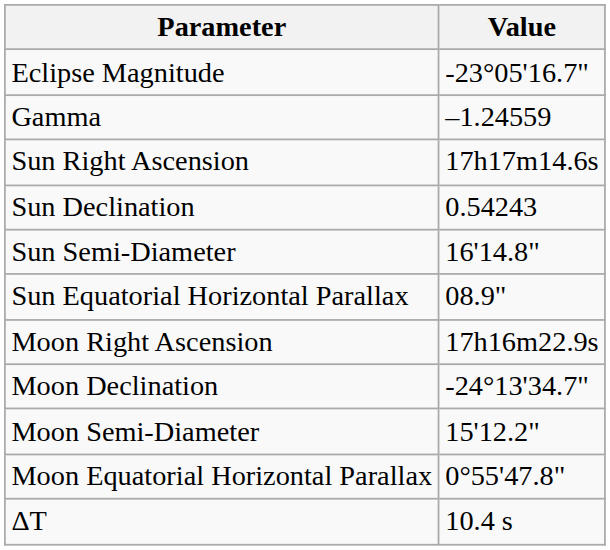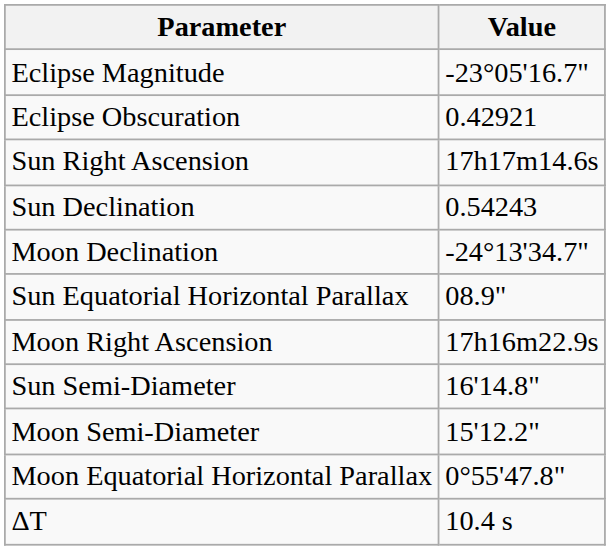+ row: (126, 116)
- row: (56, 116)
rows swapped: (123, 251) <-> (115, 386)
